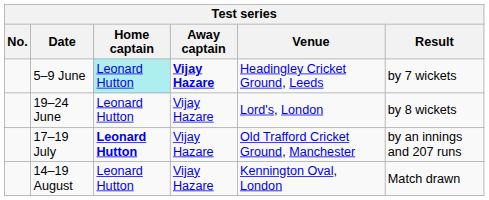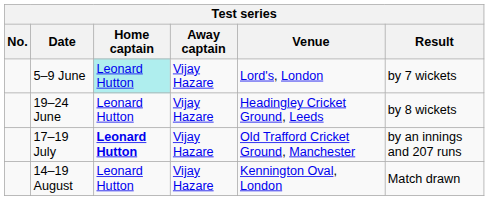(194, 75) bold -> (193, 75) normal
(293, 75) Headingley Cricket Ground, Leeds -> (282, 75) Lord's, London
(282, 110) Lord's, London -> (293, 110) Headingley Cricket Ground, Leeds
